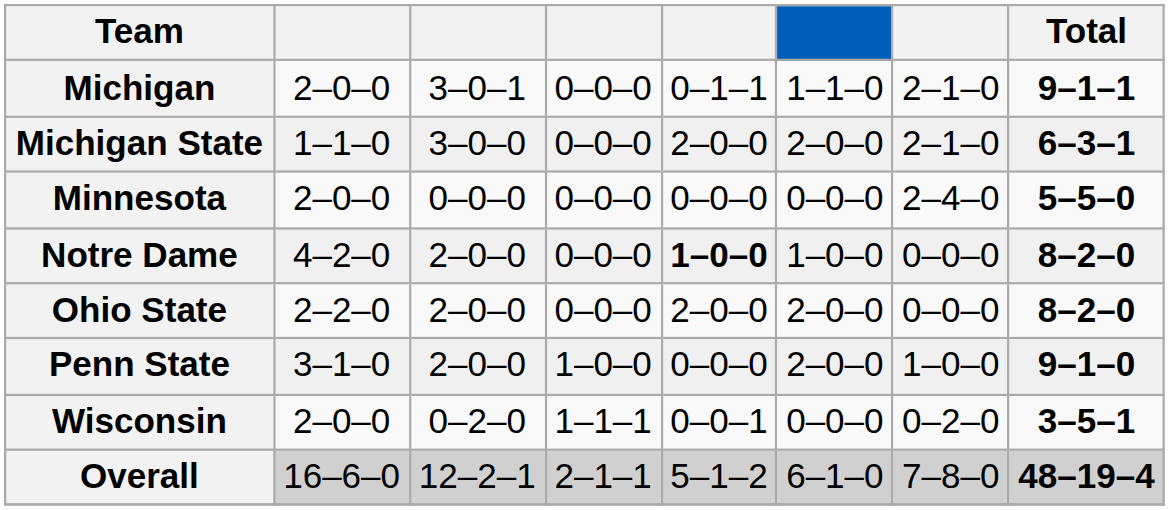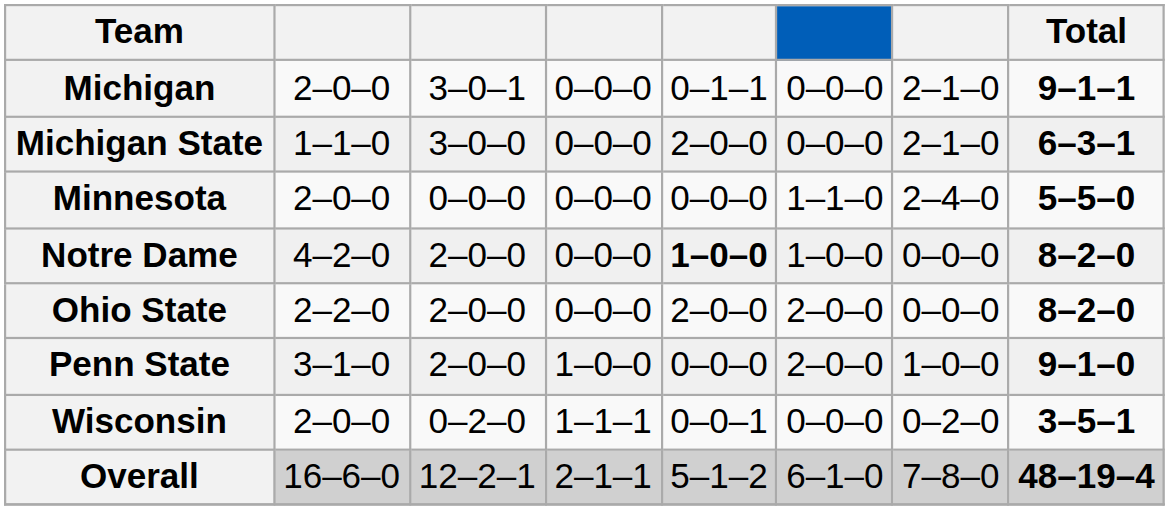(835, 87) 1–1–0 -> (835, 87) 0–0–0
(835, 143) 2–0–0 -> (835, 143) 0–0–0
(835, 198) 0–0–0 -> (835, 198) 1–1–0
